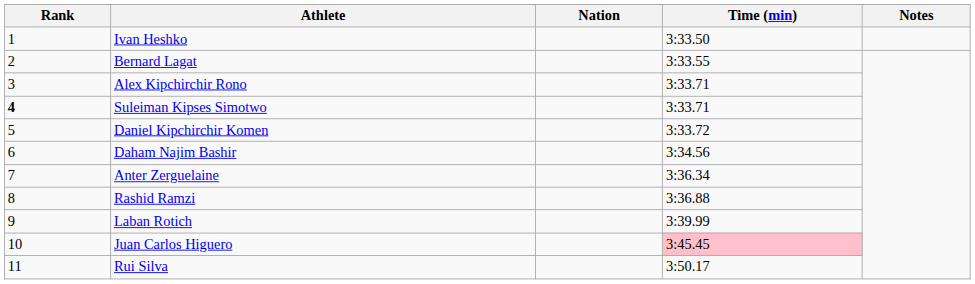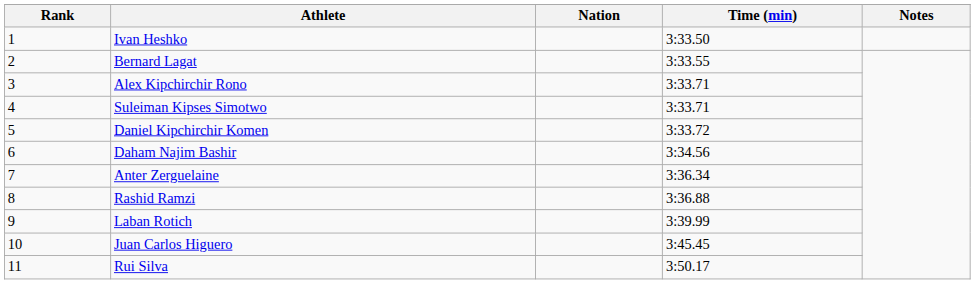(11, 107) bold -> (11, 107) normal
(688, 244) pink background -> (688, 244) no background
